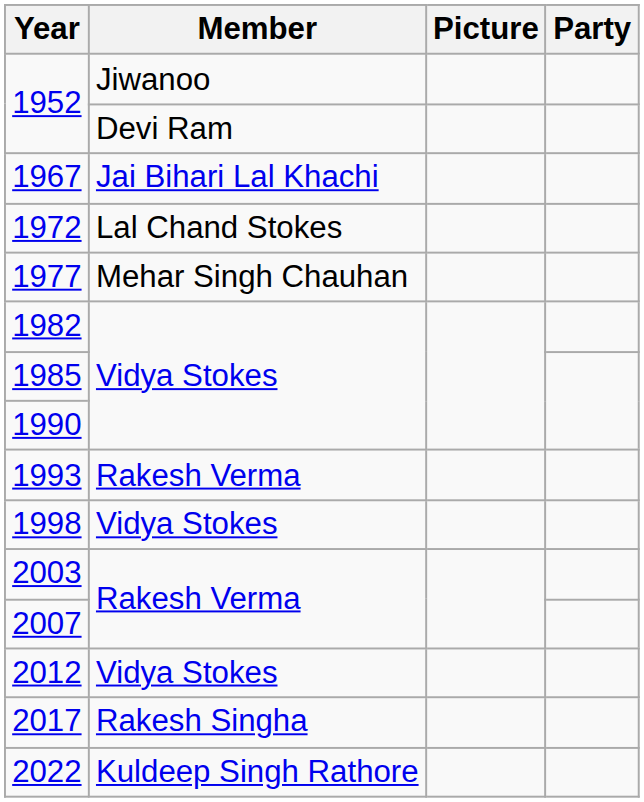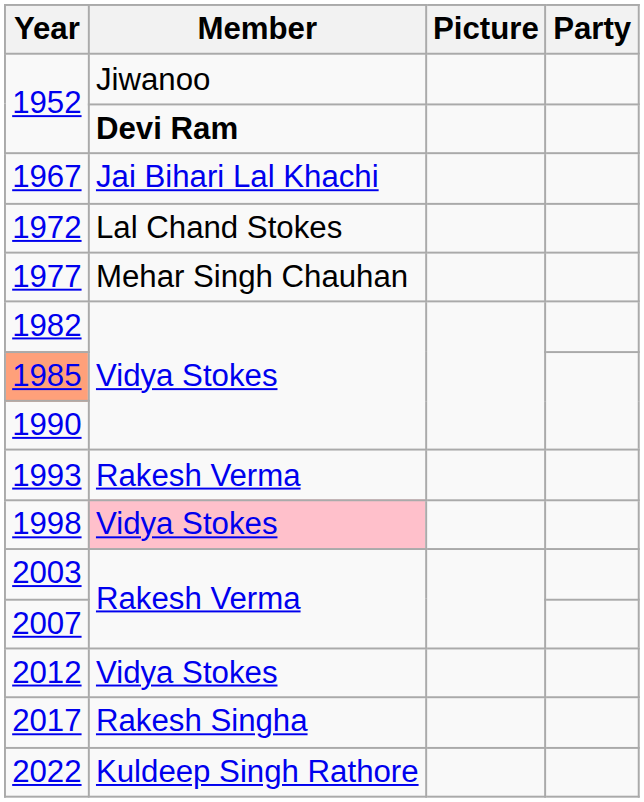(164, 128) normal -> (167, 128) bold
(47, 375) no background -> (47, 375) lightsalmon background
(187, 524) no background -> (187, 524) pink background
